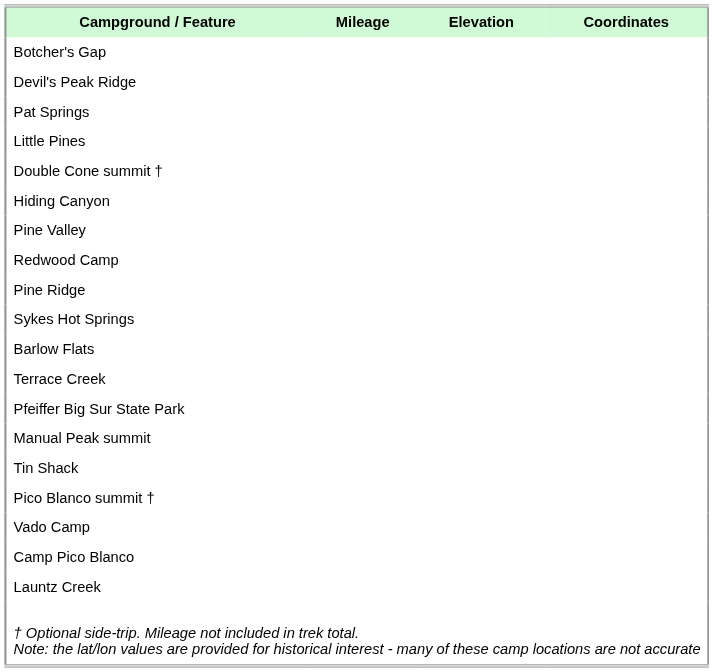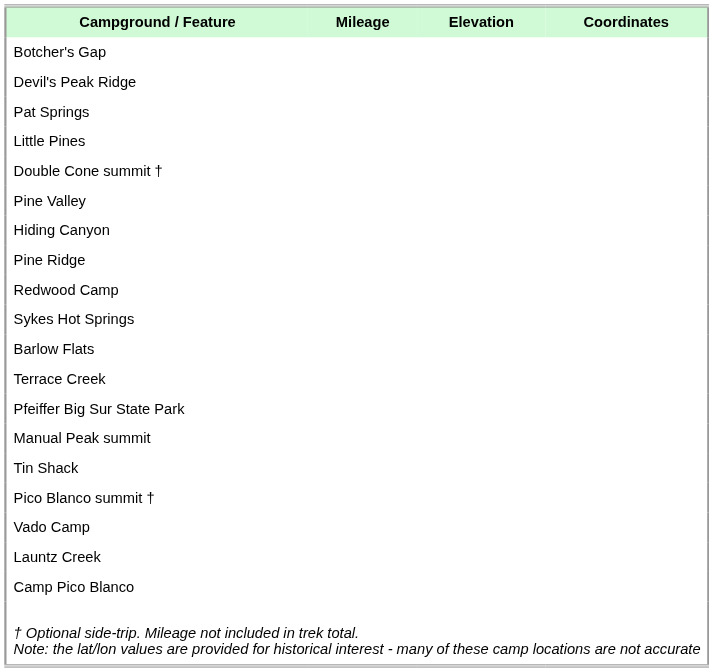rows swapped: (62, 201) <-> (50, 231)
rows swapped: (49, 290) <-> (66, 260)
rows swapped: (57, 587) <-> (74, 557)
